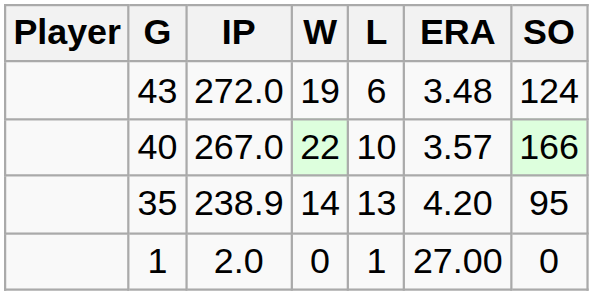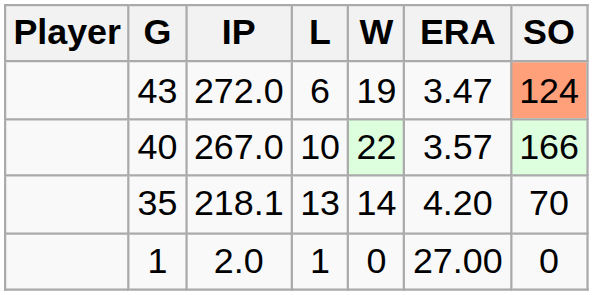columns swapped: (320, 32) <-> (376, 32)
(458, 89) 3.48 -> (458, 89) 3.47
(549, 89) no background -> (549, 89) lightsalmon background
(239, 203) 238.9 -> (239, 203) 218.1
(549, 203) 95 -> (549, 203) 70
